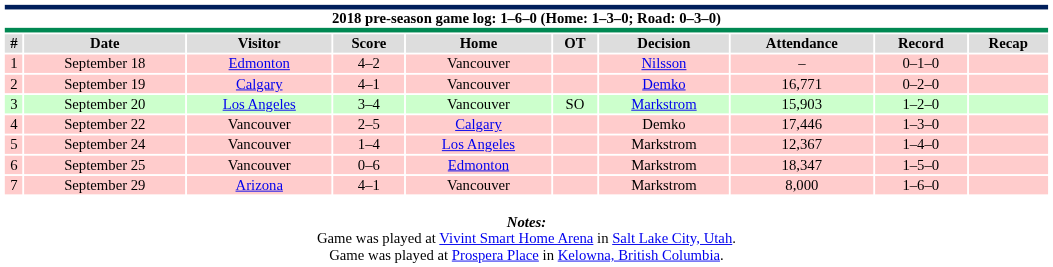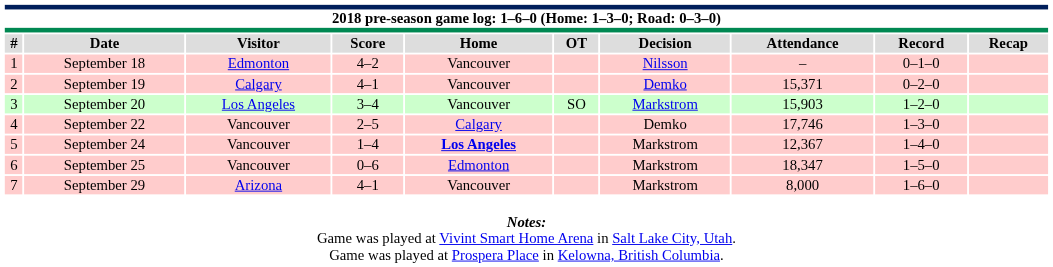(802, 84) 16,771 -> (803, 84) 15,371
(802, 124) 17,446 -> (803, 124) 17,746
(478, 144) normal -> (479, 144) bold
